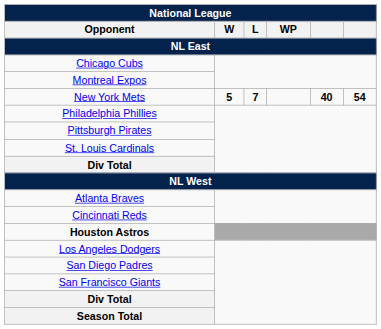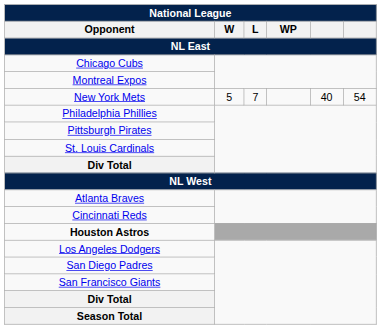(229, 97) bold -> (229, 97) normal
(255, 97) bold -> (255, 97) normal
(327, 97) bold -> (327, 97) normal
(360, 97) bold -> (360, 97) normal
